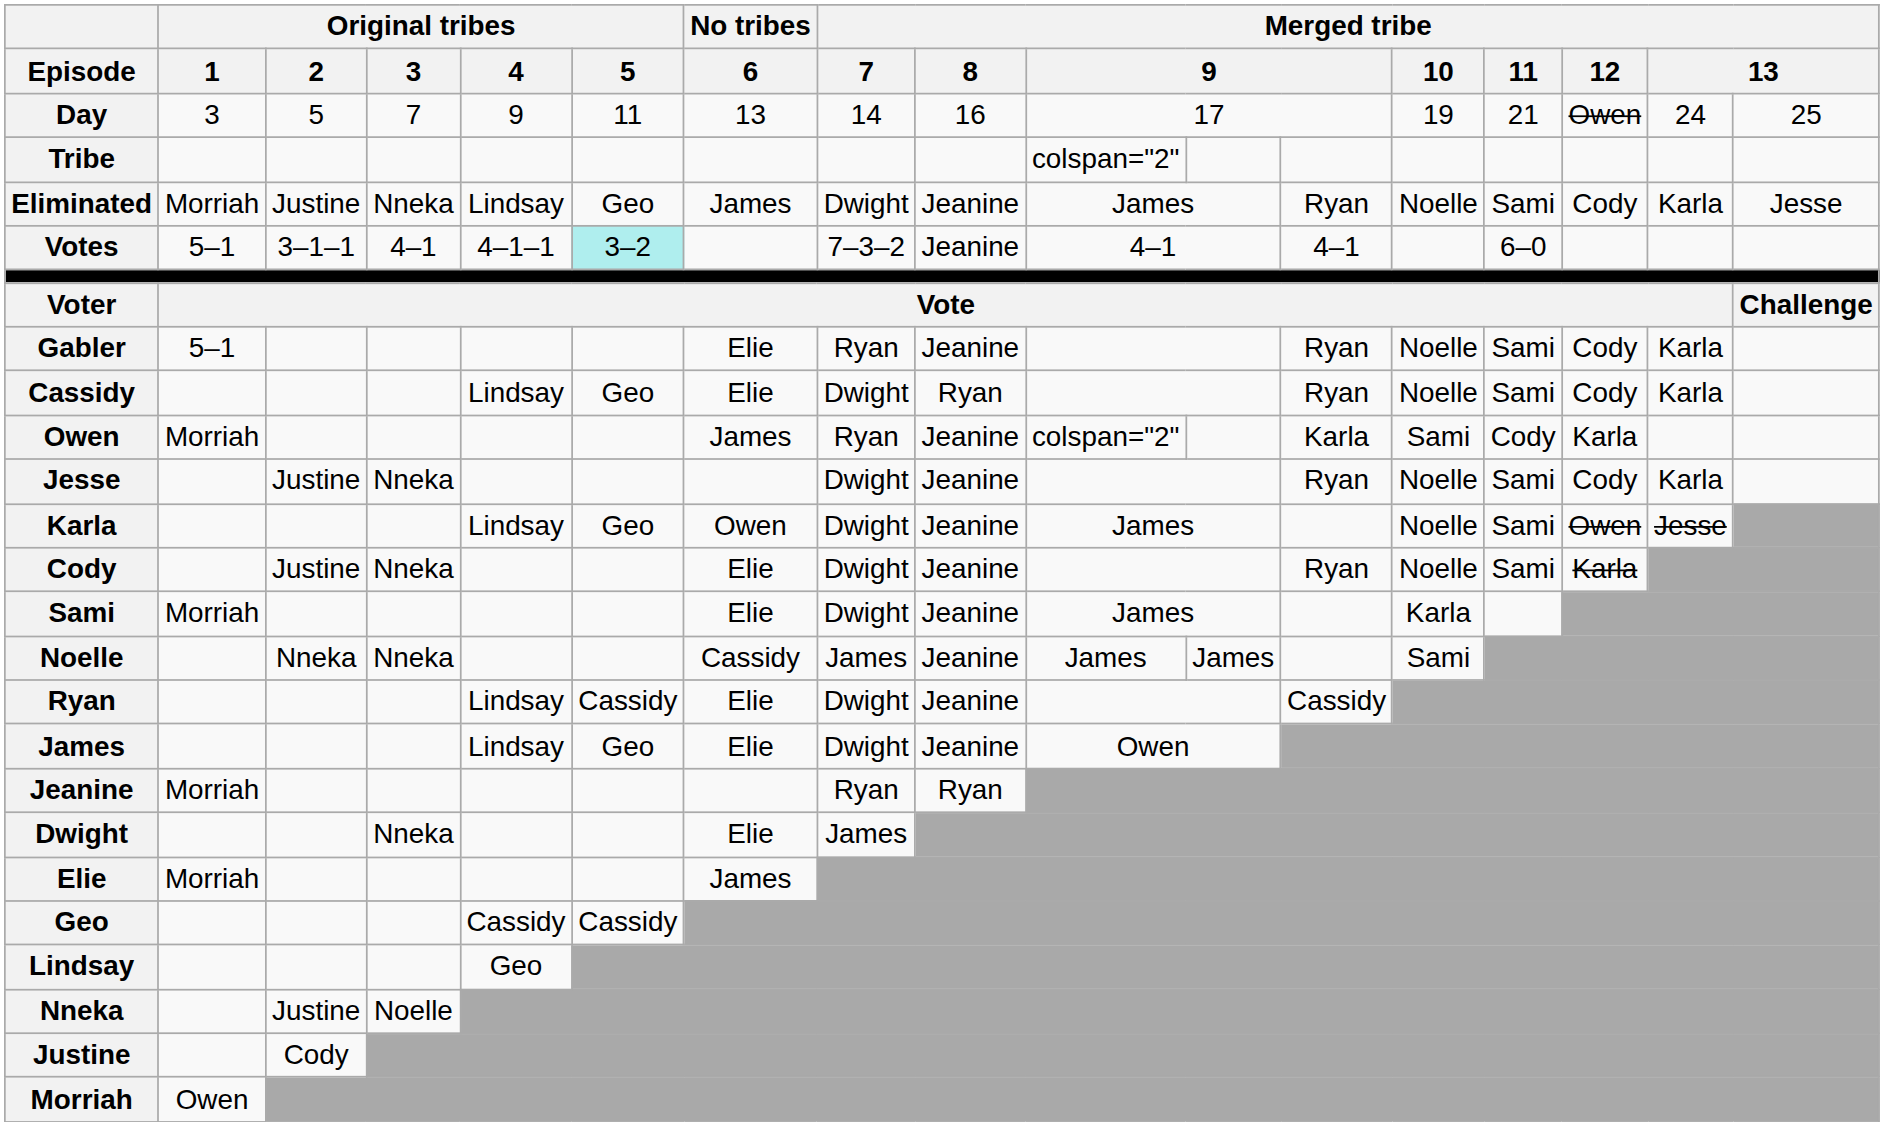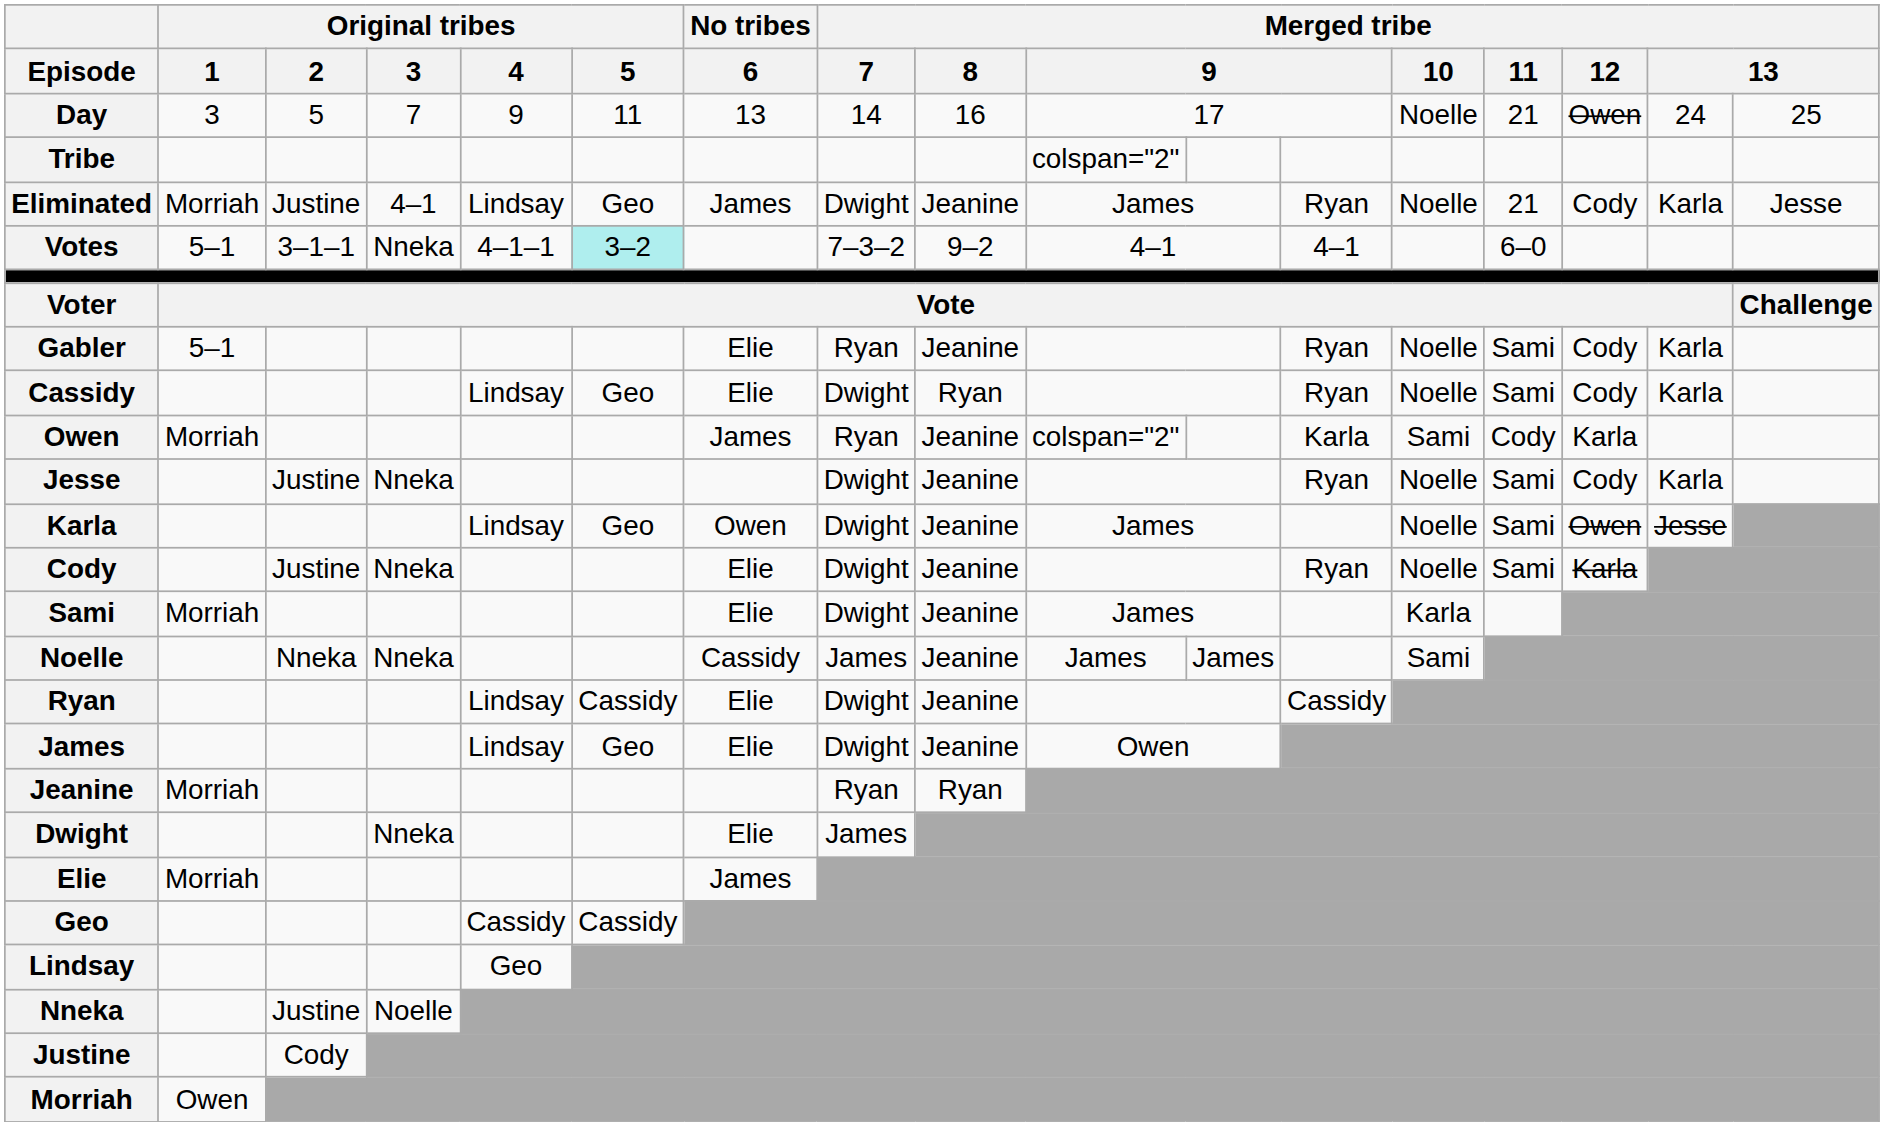(1438, 114) 19 -> (1438, 114) Noelle
(413, 203) Nneka -> (413, 203) 4–1
(1523, 203) Sami -> (1523, 203) 21
(413, 247) 4–1 -> (413, 247) Nneka
(970, 247) Jeanine -> (970, 247) 9–2
